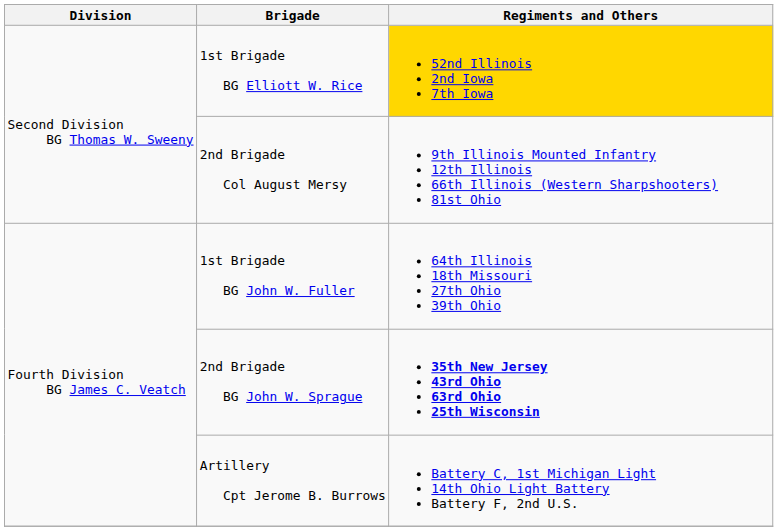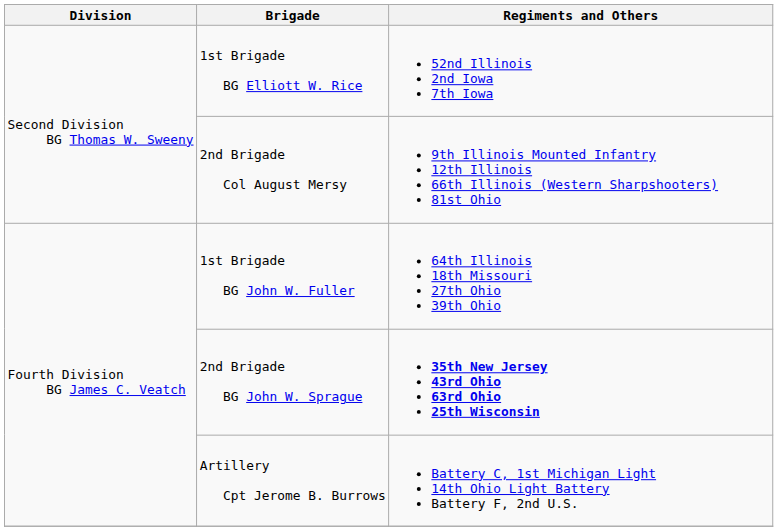(581, 79) gold background -> (581, 79) no background
